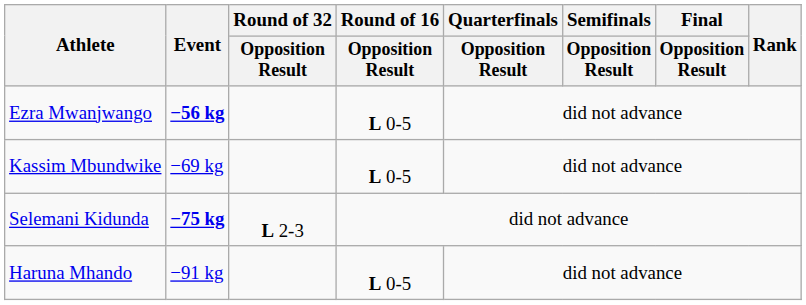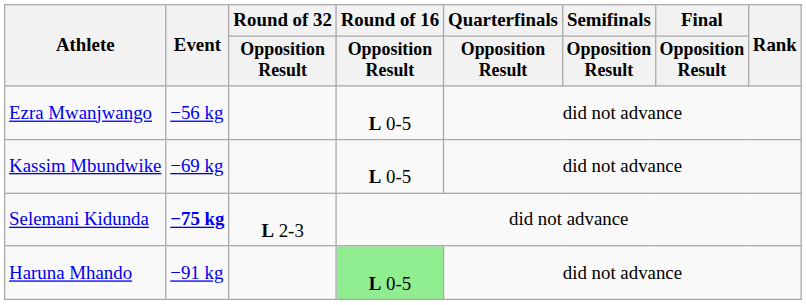(197, 113) bold -> (197, 113) normal
(390, 284) no background -> (390, 284) lightgreen background
